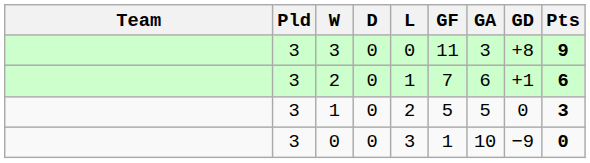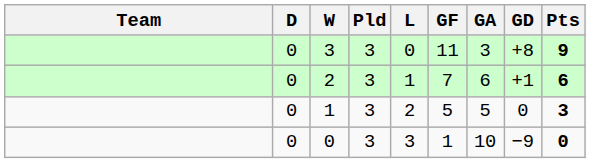columns swapped: (294, 20) <-> (372, 20)
